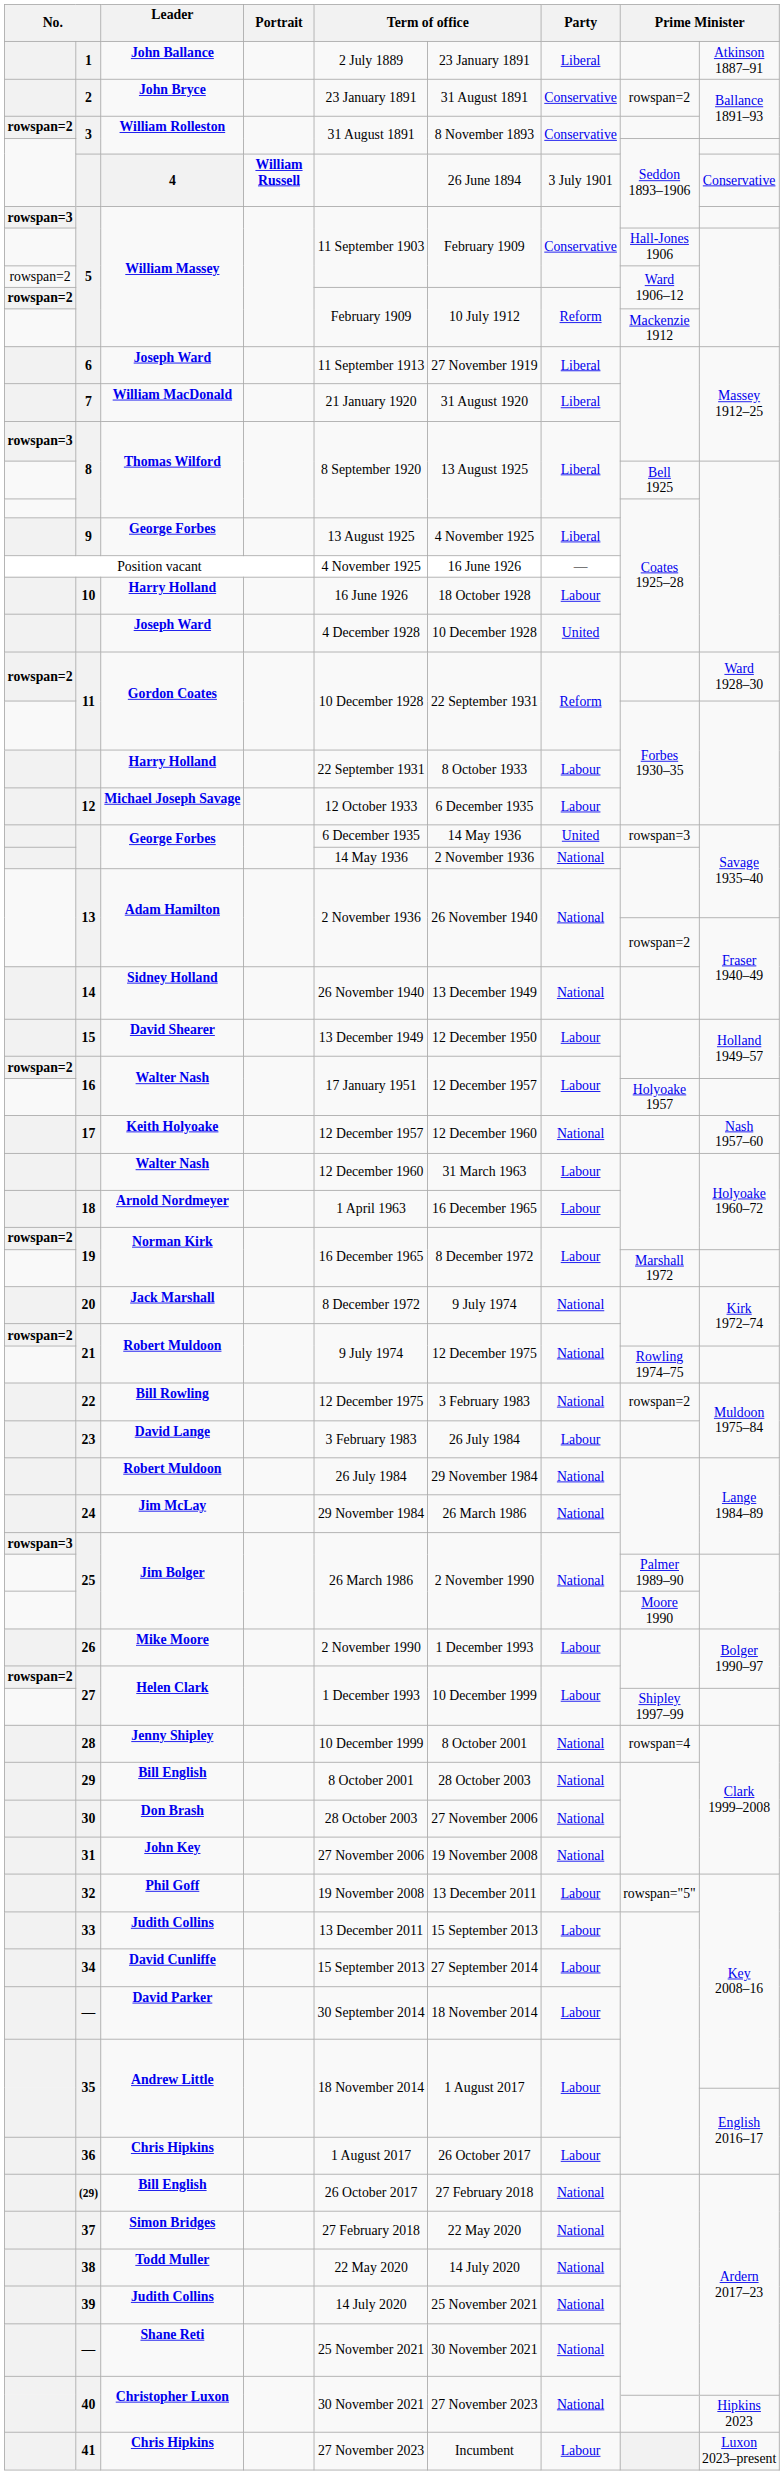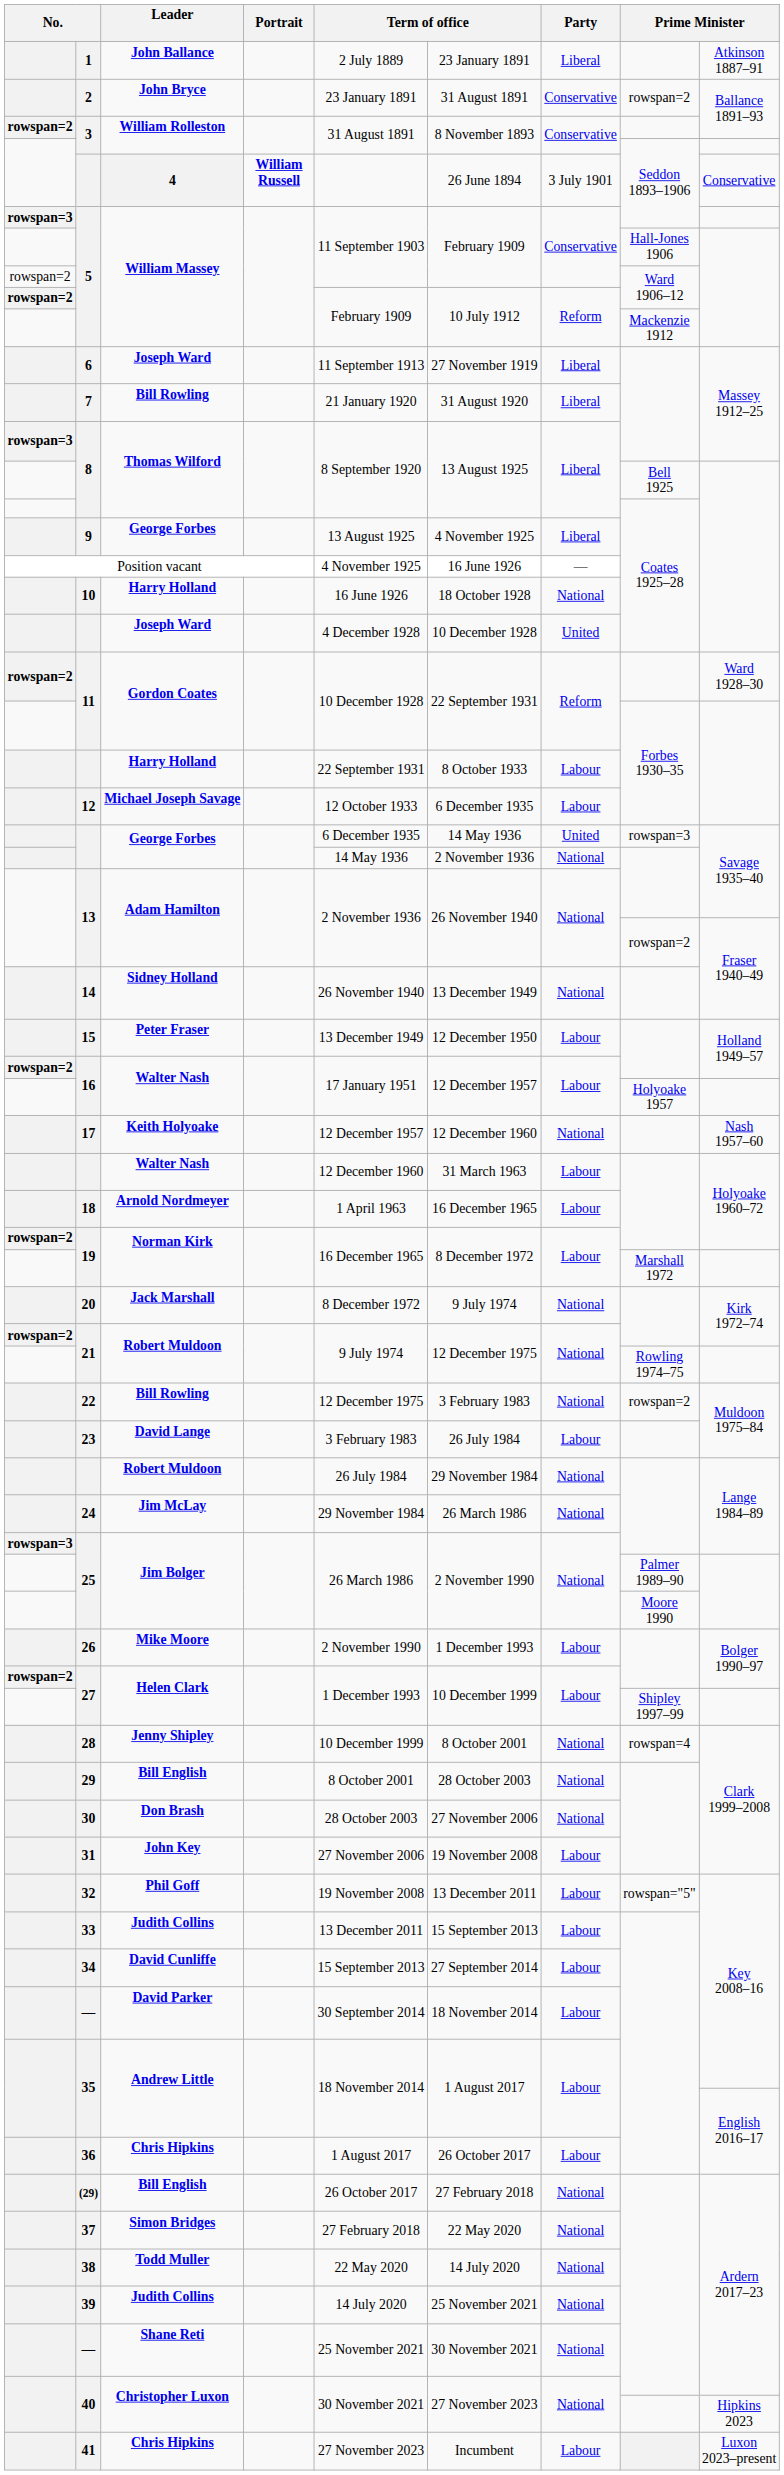(172, 394) William MacDonald -> (172, 394) Bill Rowling
(581, 595) Labour -> (581, 595) National
(172, 1030) David Shearer -> (172, 1030) Peter Fraser
(581, 1855) National -> (581, 1855) Labour
